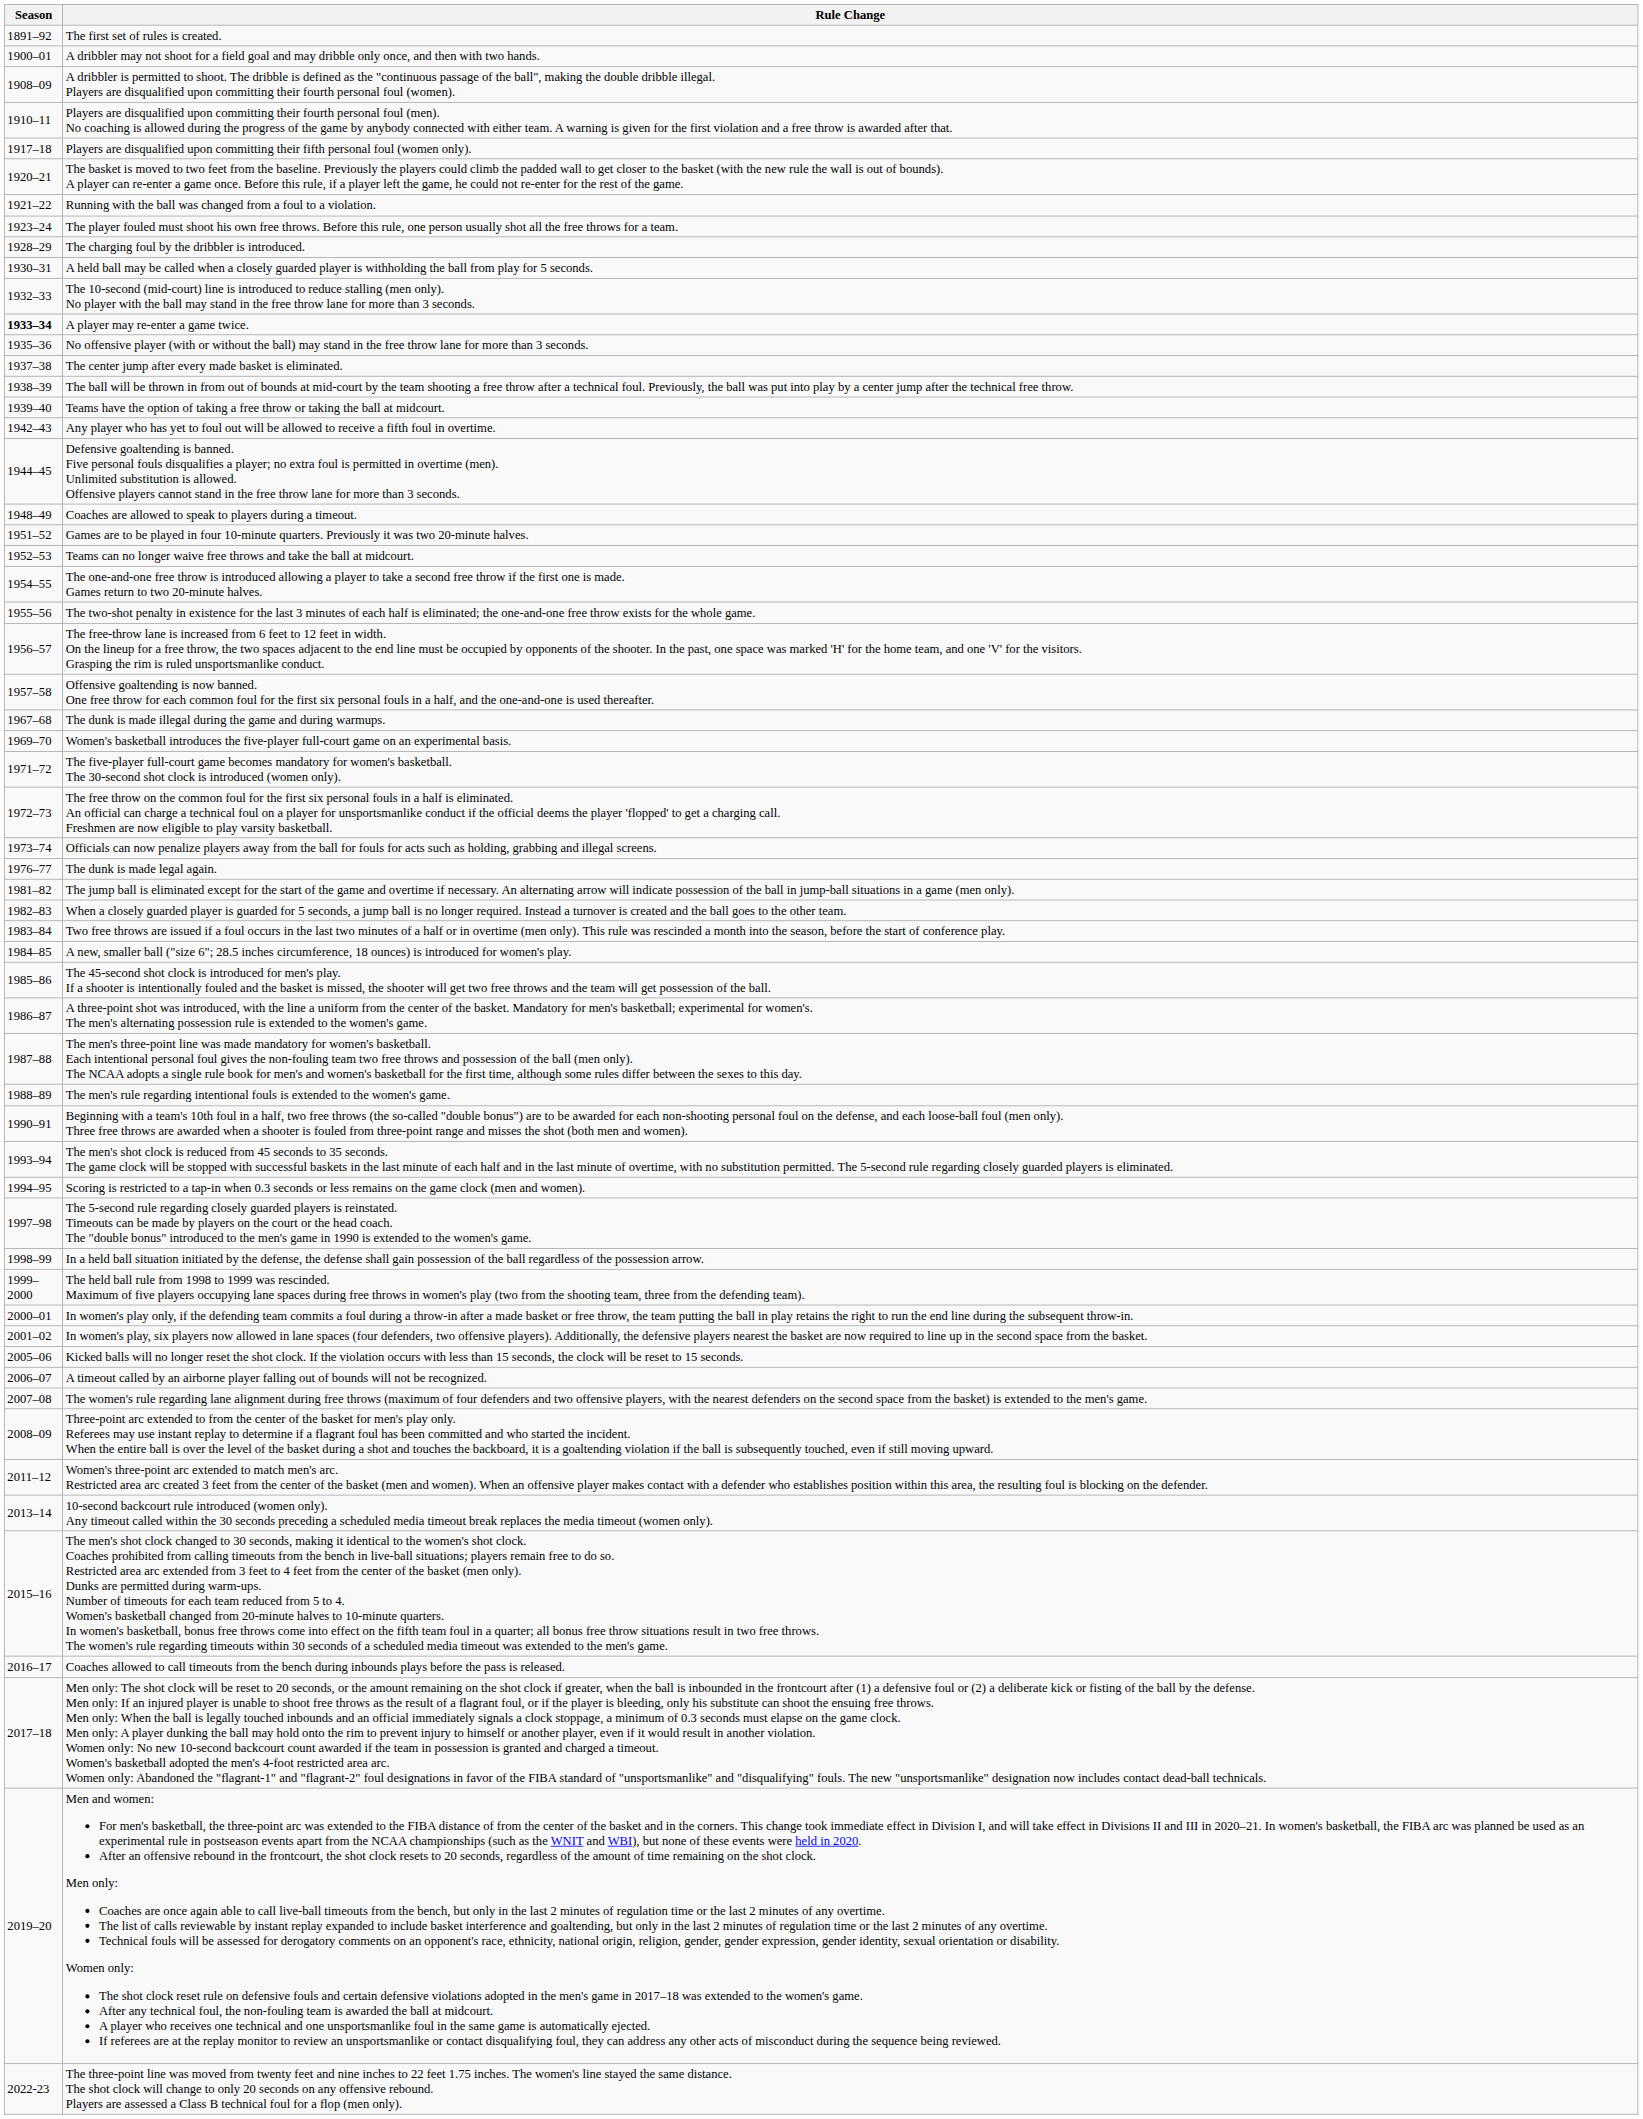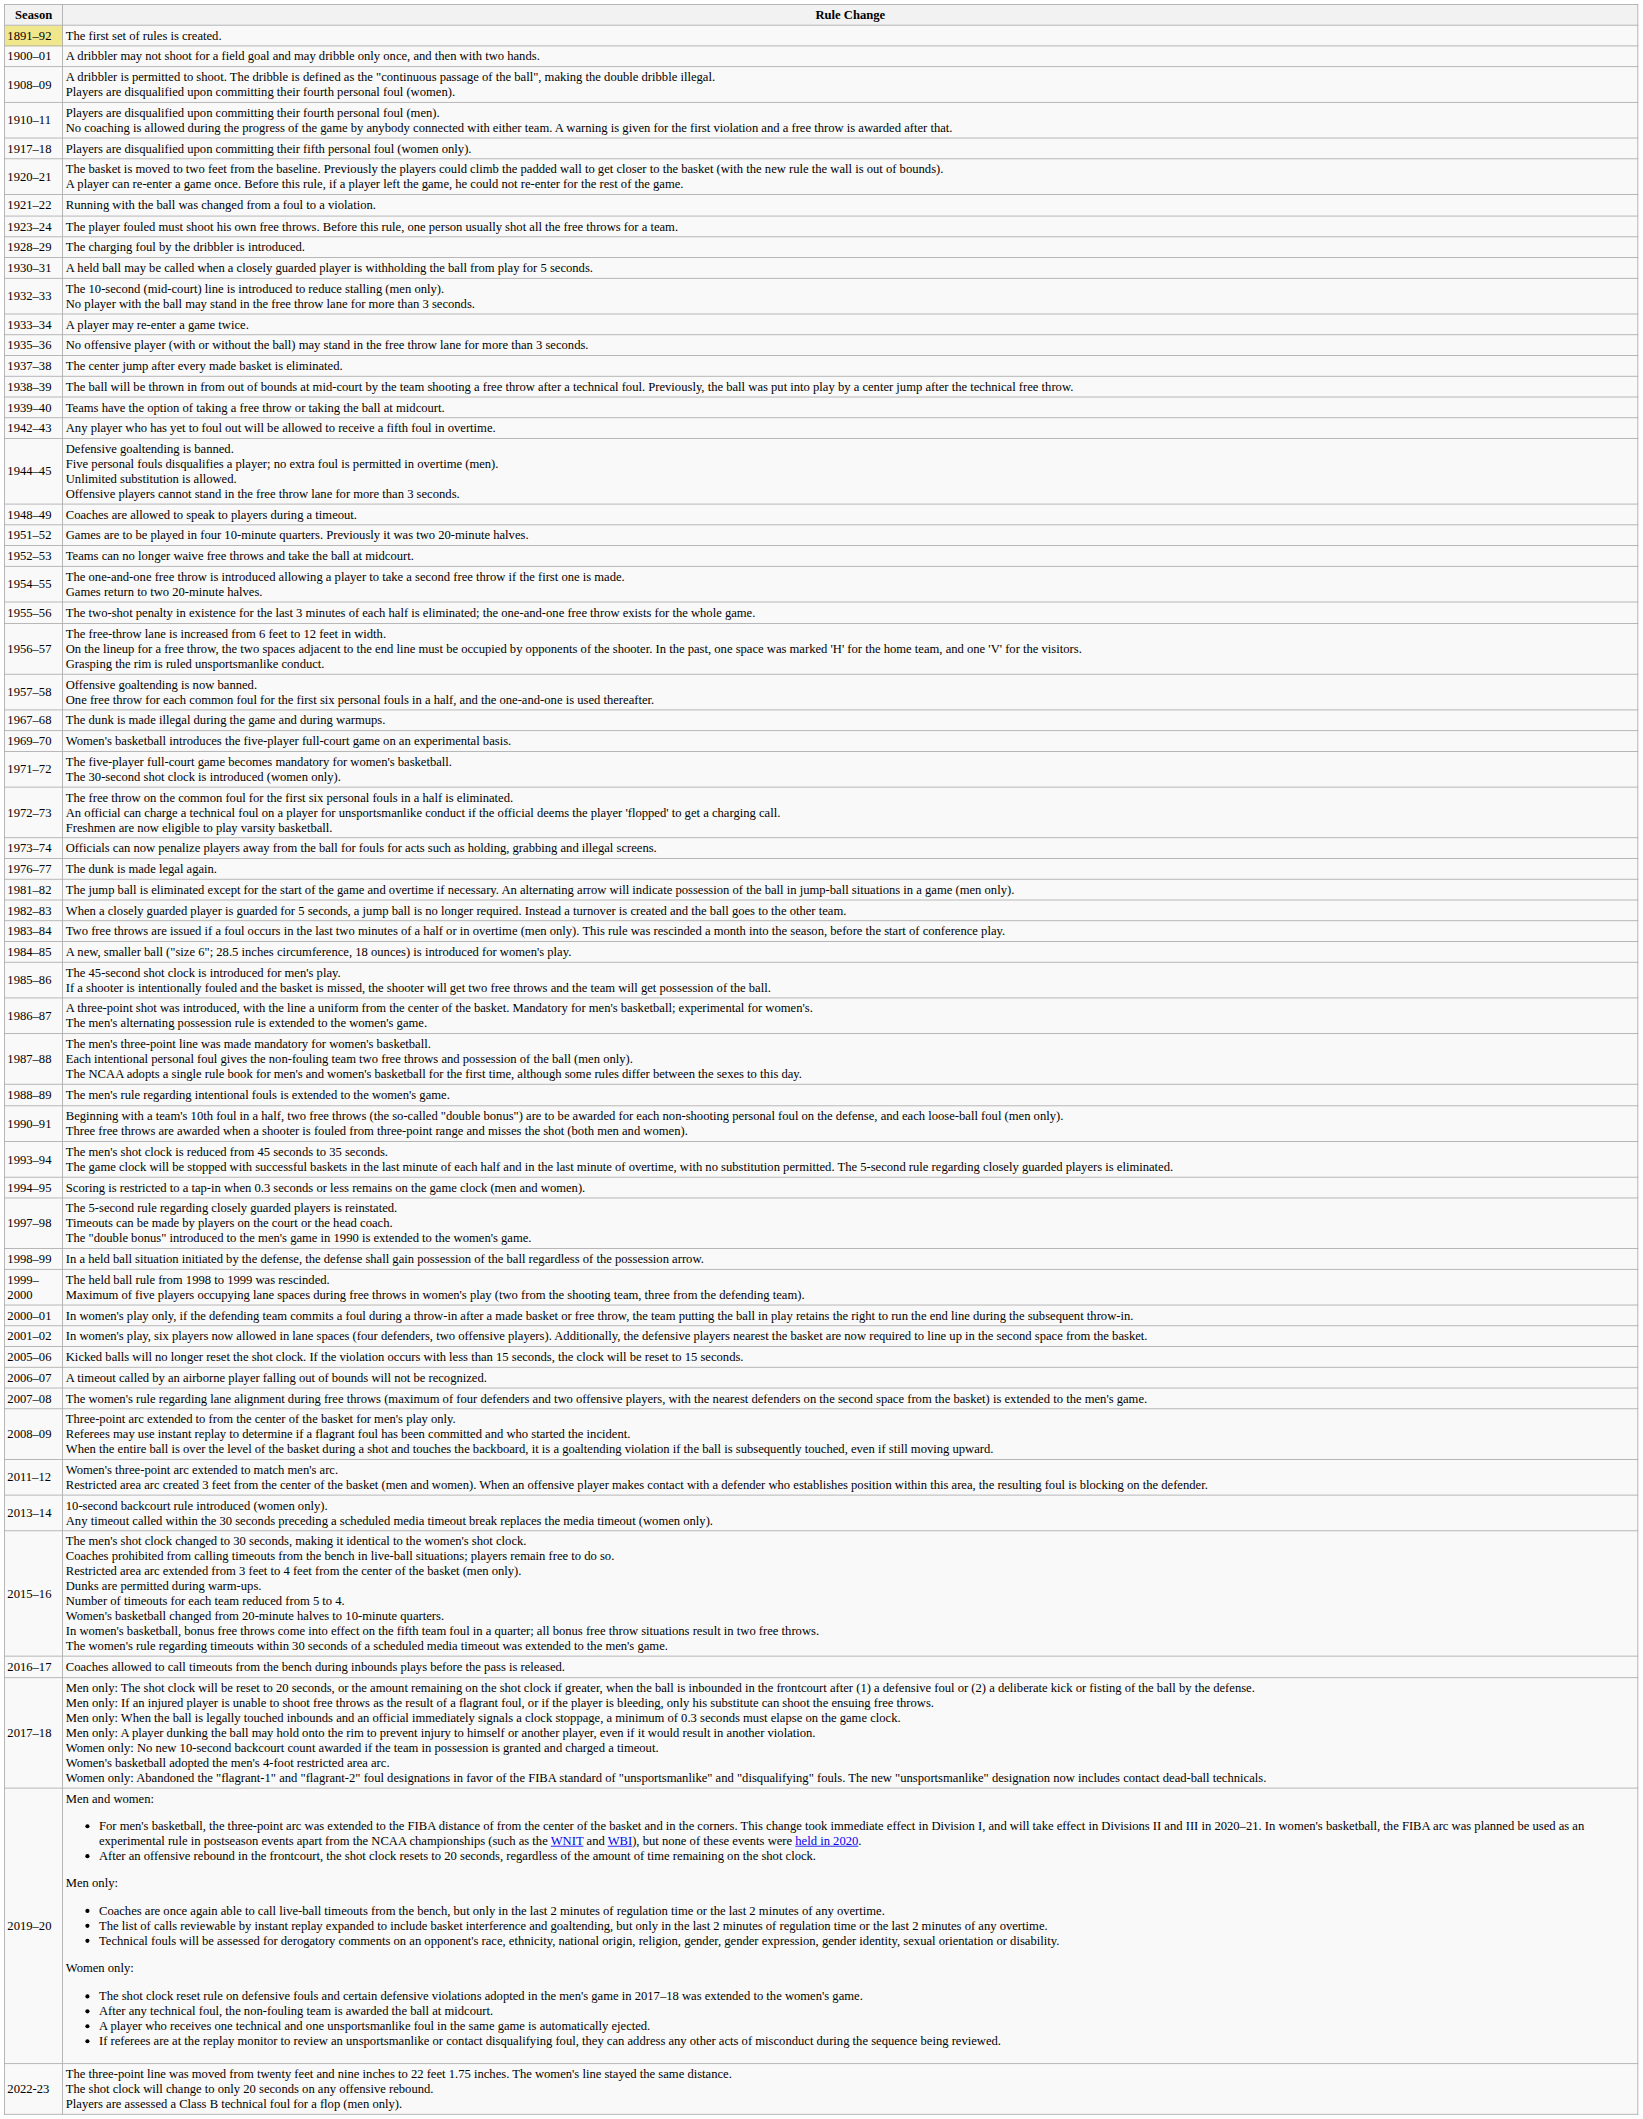(29, 35) no background -> (29, 35) khaki background
(29, 324) bold -> (29, 324) normal
